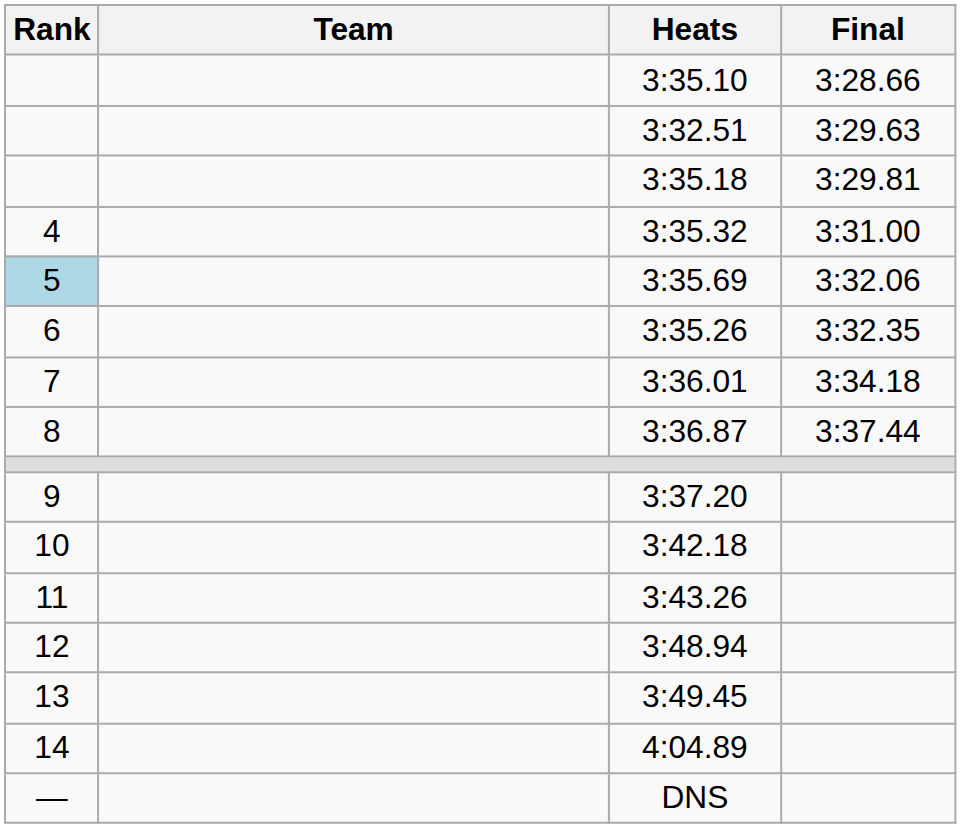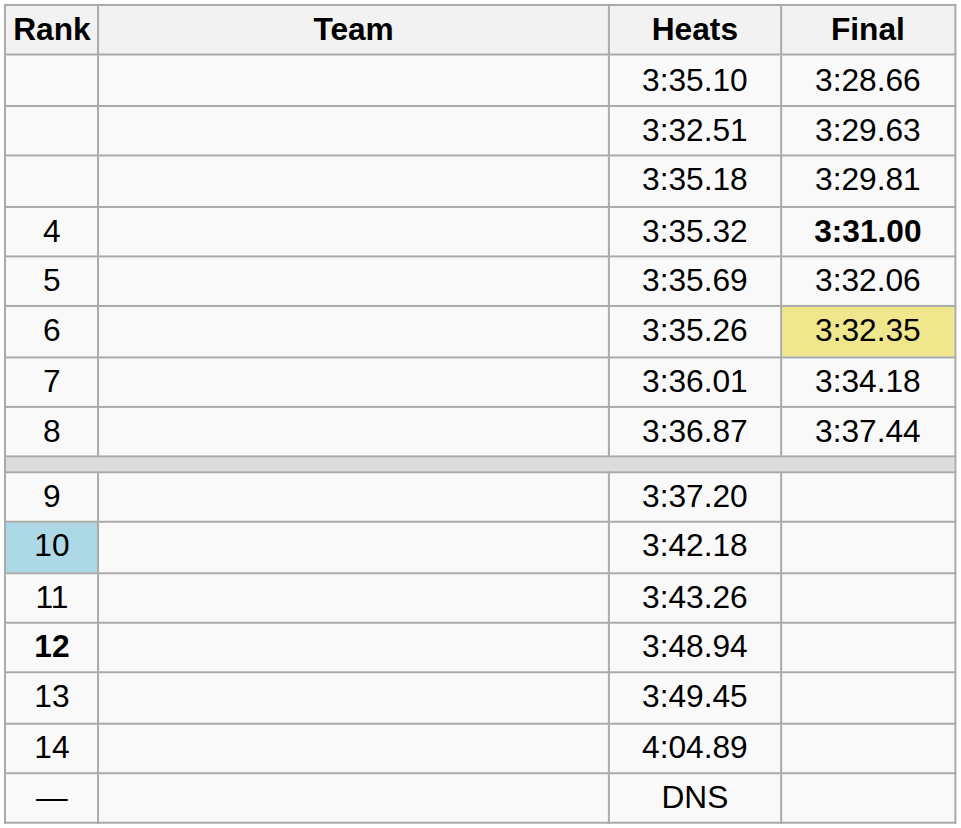(868, 230) normal -> (868, 230) bold
(52, 280) lightblue background -> (52, 280) no background
(868, 331) no background -> (868, 331) khaki background
(52, 546) no background -> (52, 546) lightblue background
(52, 647) normal -> (52, 647) bold
